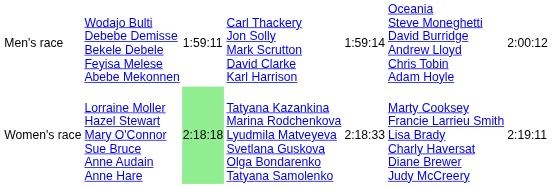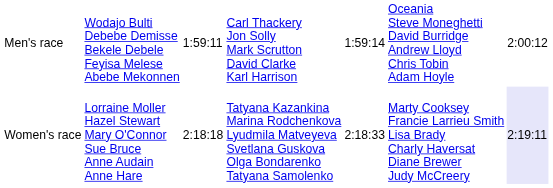(203, 135) lightgreen background -> (203, 135) no background
(527, 135) no background -> (527, 135) lavender background
